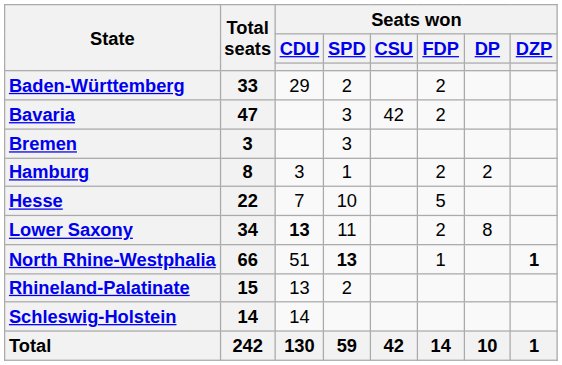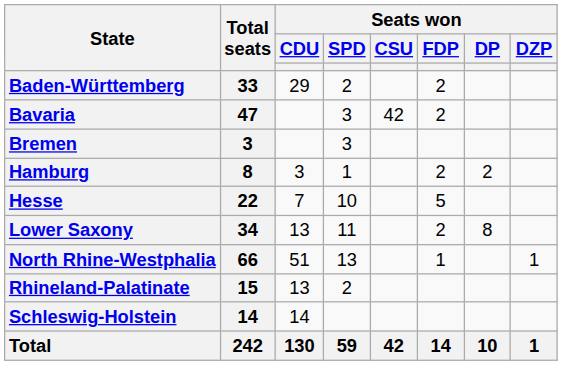(299, 230) bold -> (299, 230) normal
(347, 259) bold -> (347, 259) normal
(534, 259) bold -> (534, 259) normal
